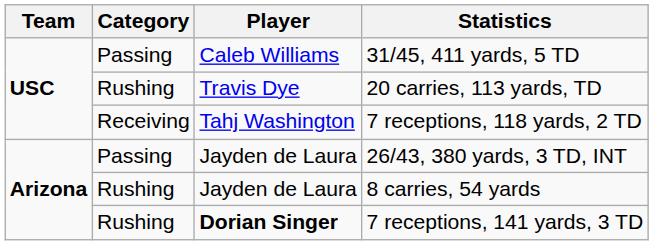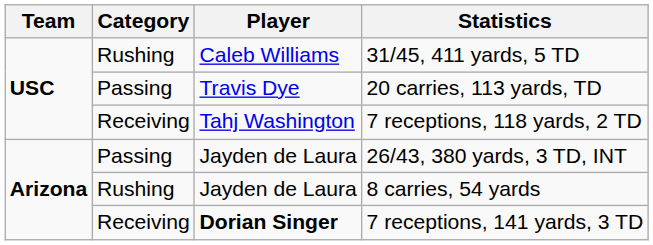(135, 54) Passing -> (136, 54) Rushing
(136, 88) Rushing -> (135, 88) Passing
(136, 222) Rushing -> (143, 222) Receiving
